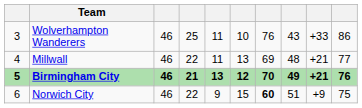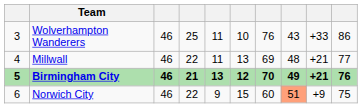(268, 94) bold -> (268, 94) normal
(294, 94) no background -> (294, 94) lightsalmon background
